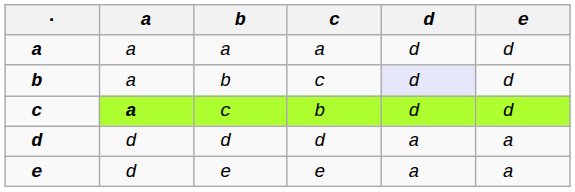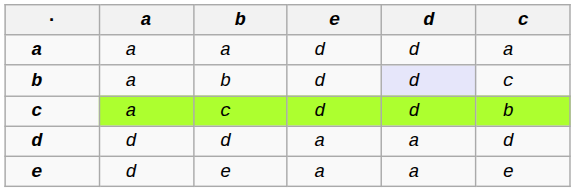columns swapped: (335, 20) <-> (523, 20)
(120, 111) bold -> (120, 111) normal
